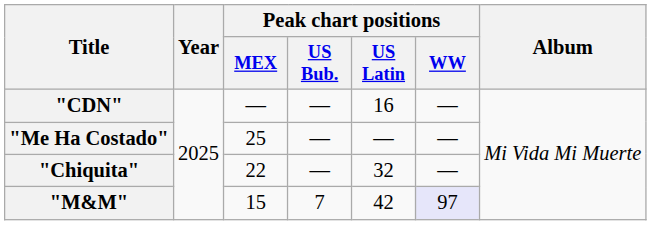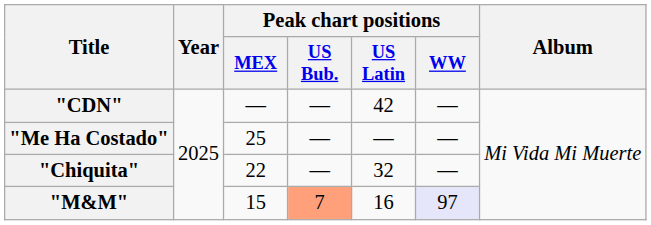(384, 105) 16 -> (384, 105) 42
(320, 202) no background -> (320, 202) lightsalmon background
(384, 202) 42 -> (384, 202) 16
